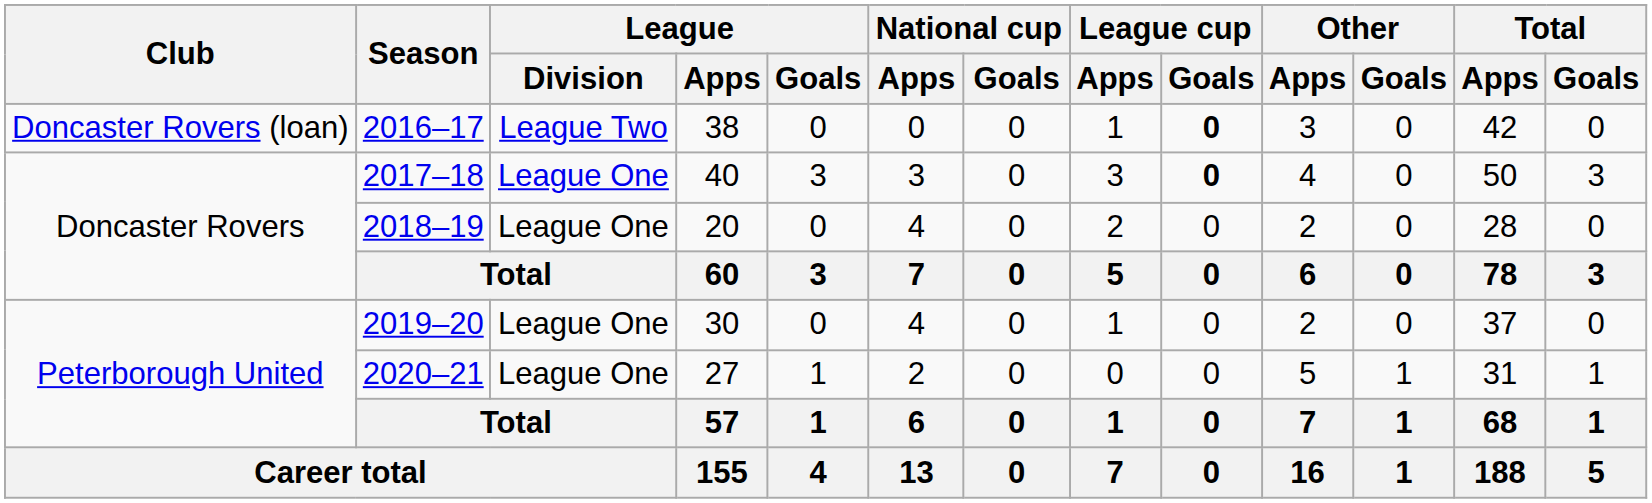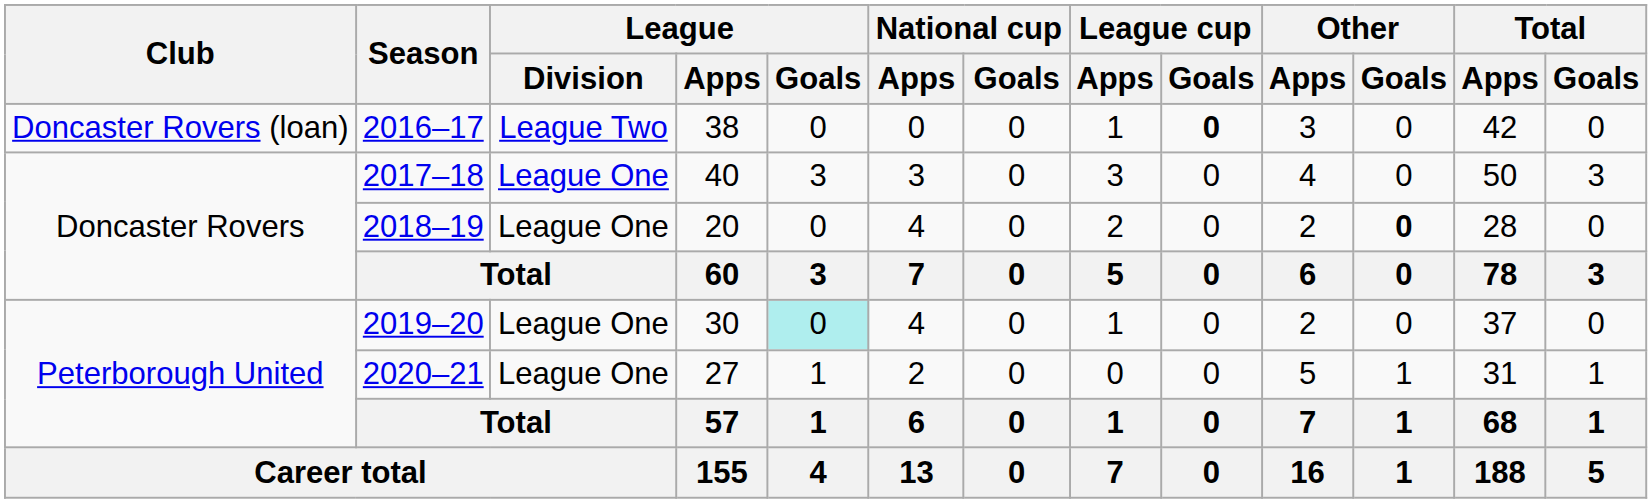(1211, 176) bold -> (1211, 176) normal
(1404, 226) normal -> (1404, 226) bold
(818, 324) no background -> (818, 324) paleturquoise background
